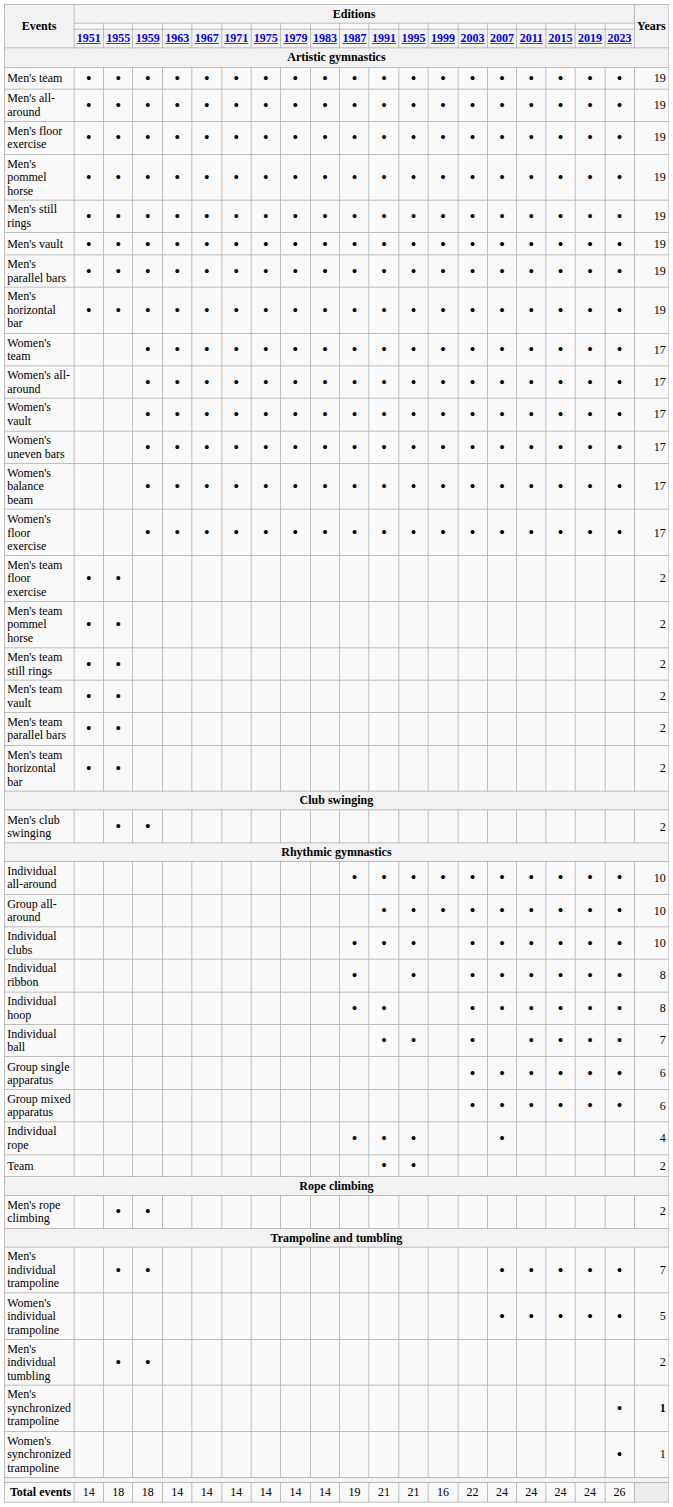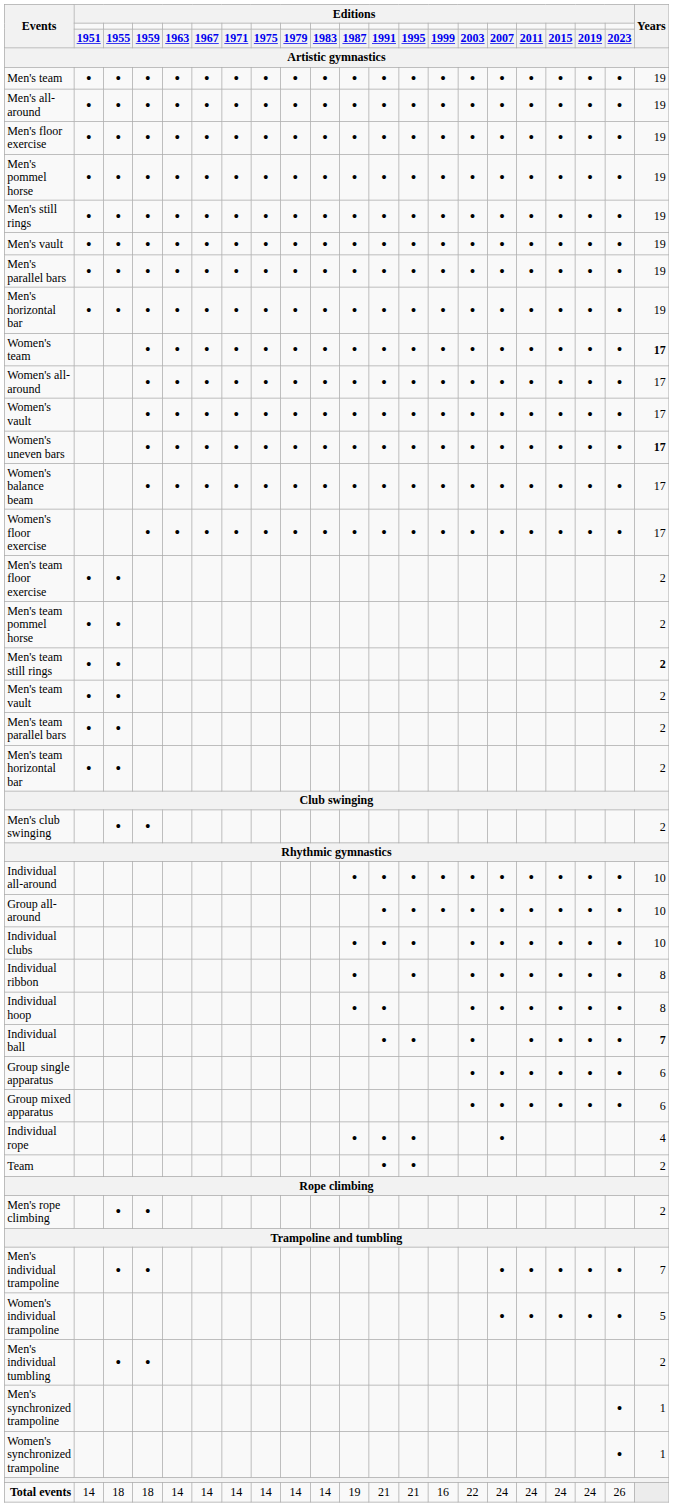(660, 349) normal -> (660, 349) bold
(660, 447) normal -> (660, 447) bold
(663, 663) normal -> (663, 663) bold
(663, 1040) normal -> (663, 1040) bold
(663, 1408) bold -> (663, 1408) normal
